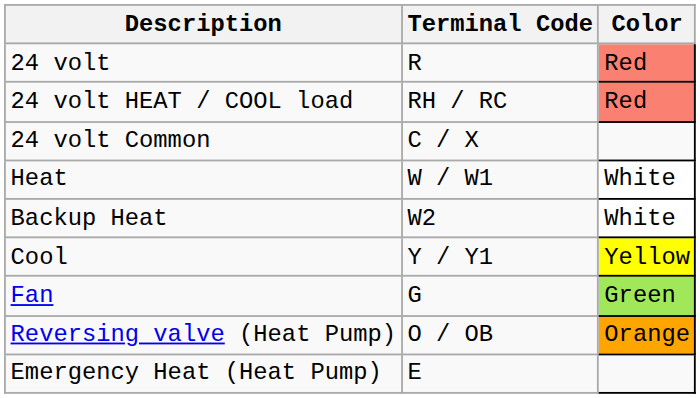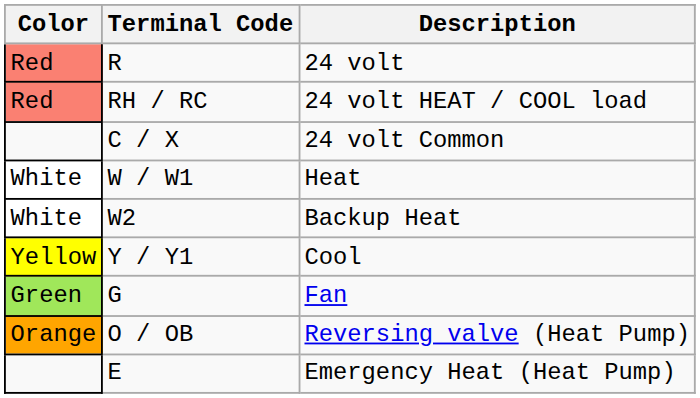columns swapped: (647, 24) <-> (203, 24)
